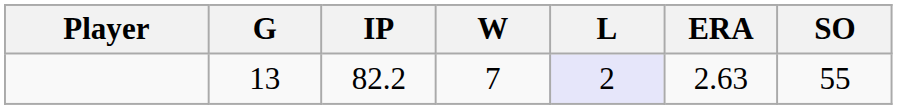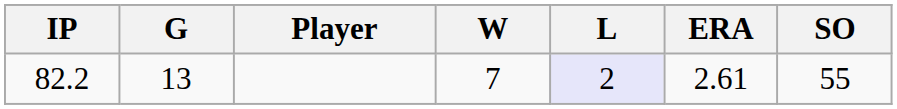columns swapped: (106, 29) <-> (379, 29)
(721, 78) 2.63 -> (721, 78) 2.61
